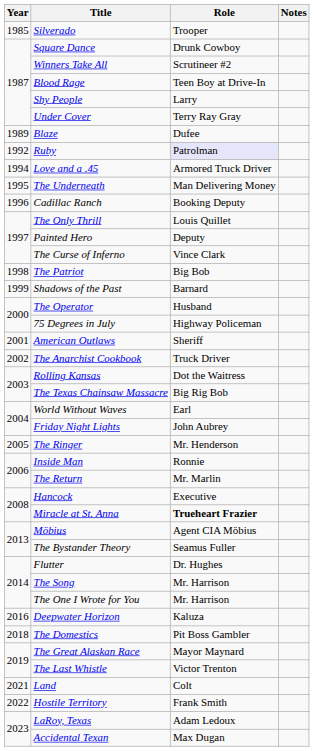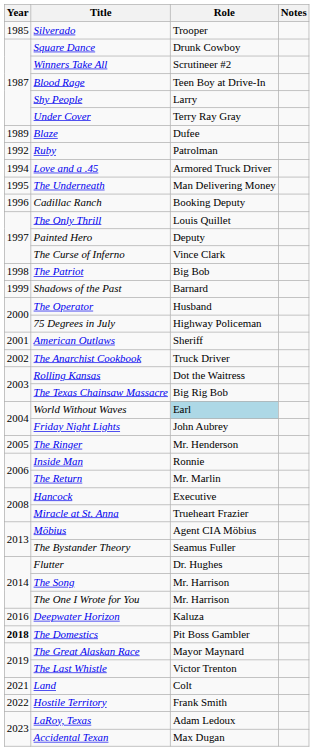(195, 151) lavender background -> (195, 151) no background
(182, 409) no background -> (182, 409) lightblue background
(215, 513) bold -> (211, 513) normal
(18, 634) normal -> (18, 634) bold
